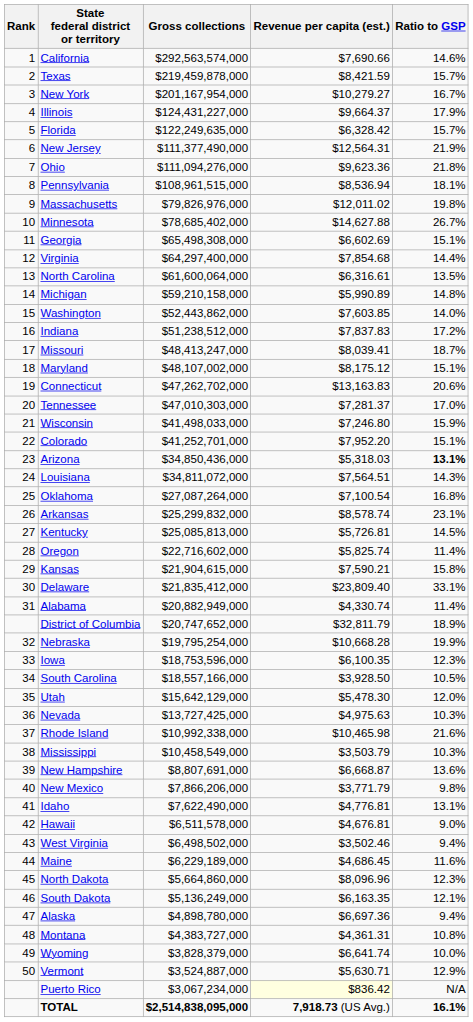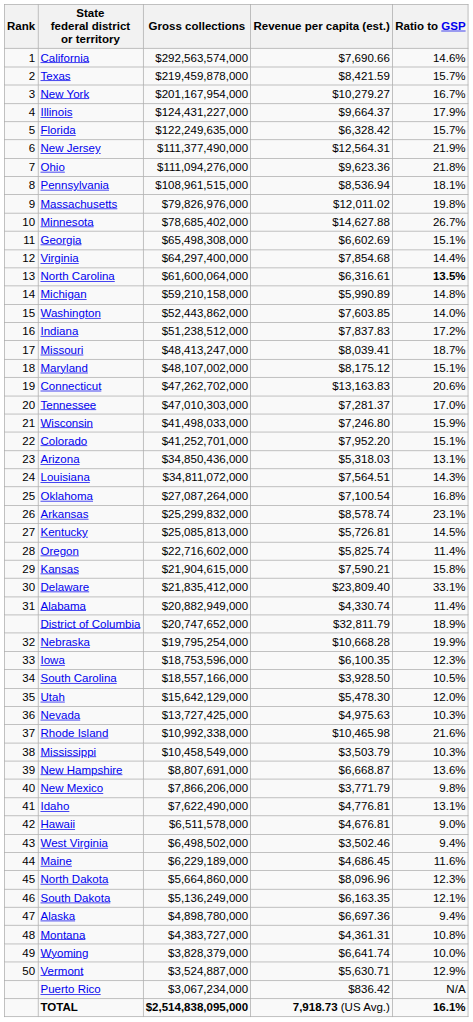(449, 277) normal -> (449, 277) bold
(449, 459) bold -> (449, 459) normal
(369, 989) lightyellow background -> (369, 989) no background
